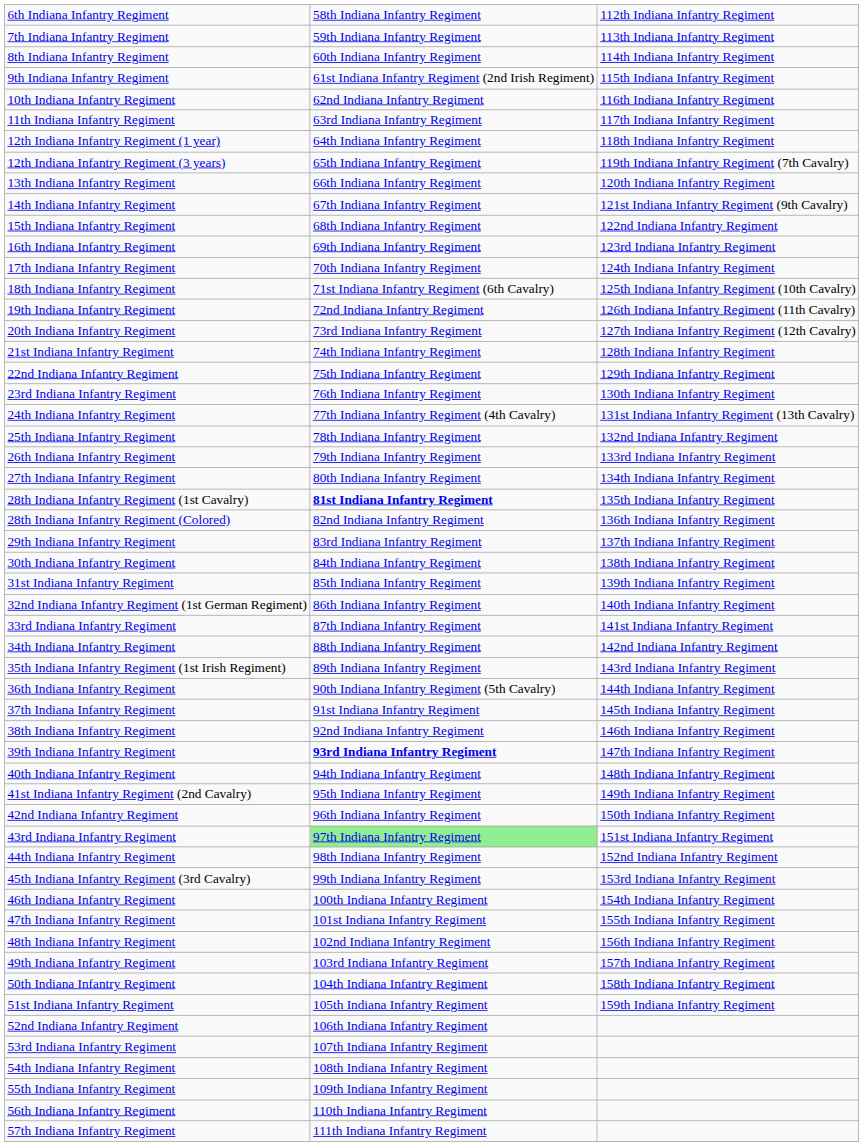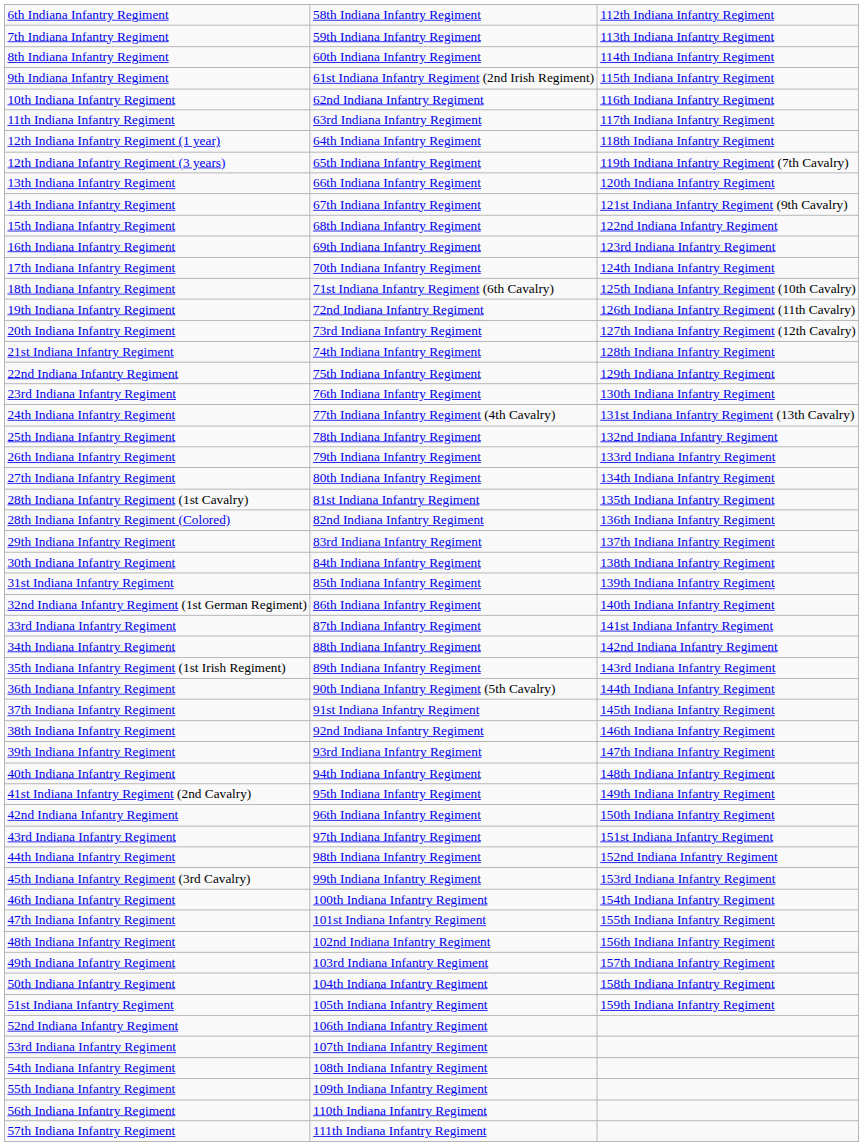(403, 499) bold -> (396, 499) normal
(405, 752) bold -> (397, 752) normal
(397, 836) lightgreen background -> (397, 836) no background
